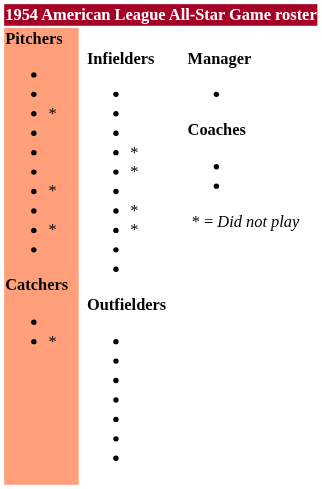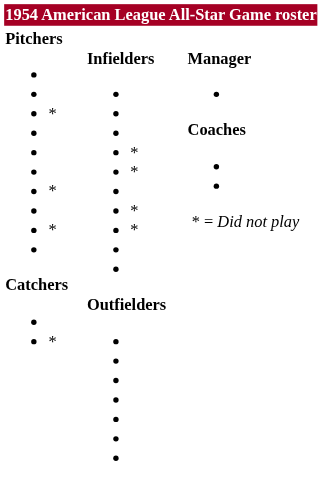(42, 190) lightsalmon background -> (42, 190) no background
